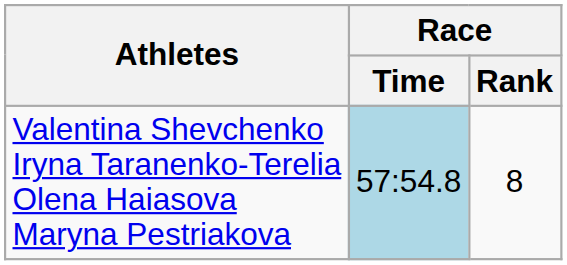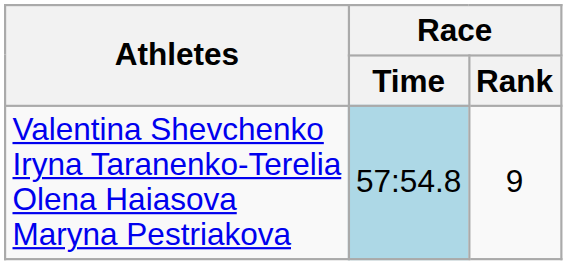(515, 183) 8 -> (515, 183) 9
